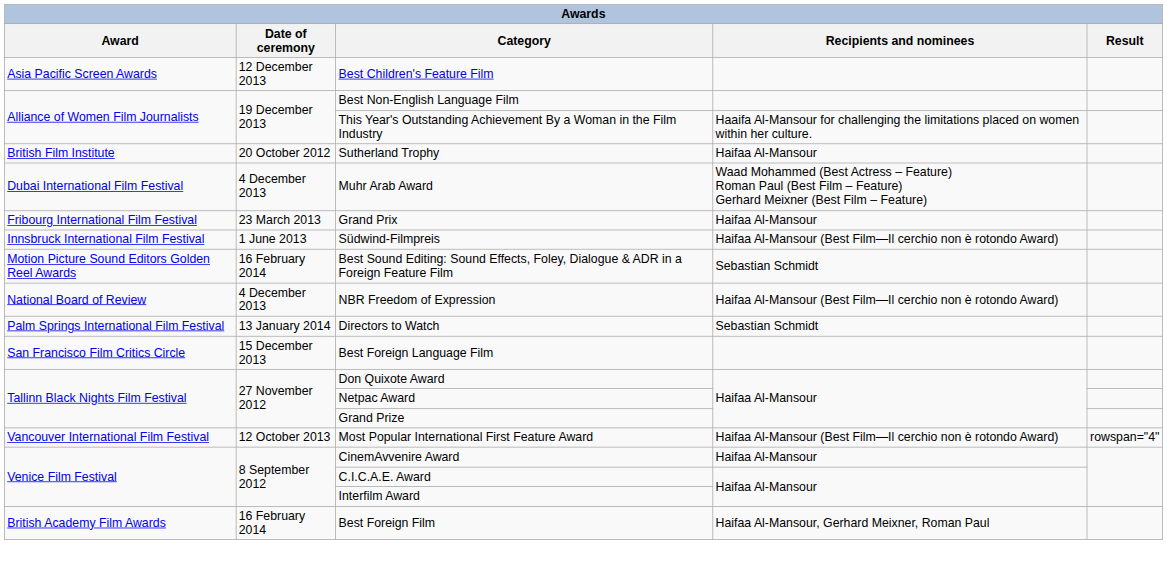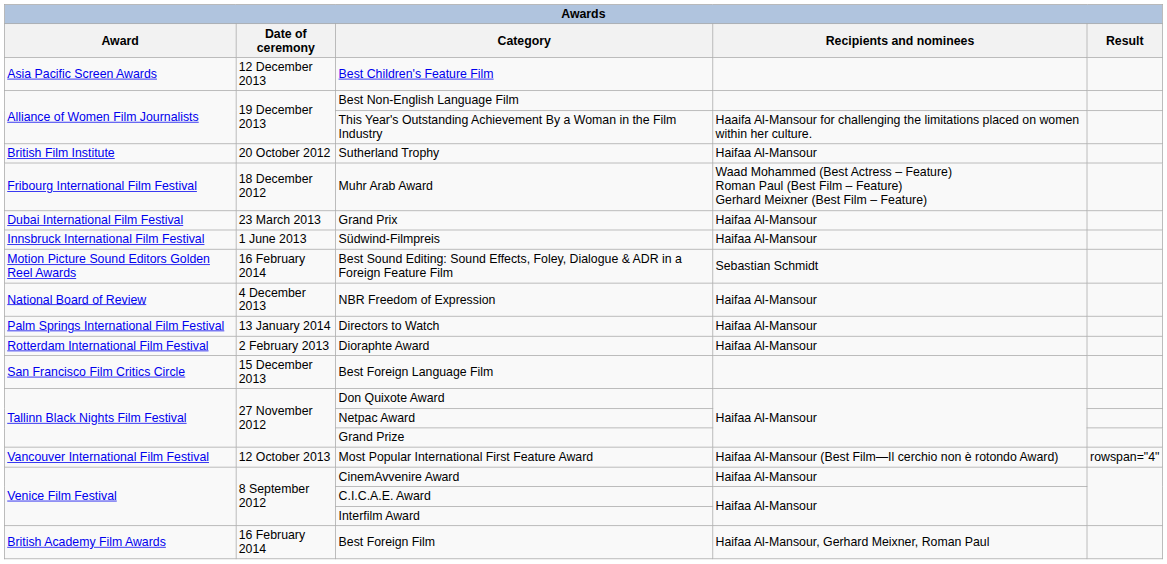(95, 186) Dubai International Film Festival -> (102, 186) Fribourg International Film Festival
(272, 186) 4 December 2013 -> (276, 186) 18 December 2012
(102, 220) Fribourg International Film Festival -> (95, 220) Dubai International Film Festival
(887, 239) Haifaa Al-Mansour (Best Film—Il cerchio non è rotondo Award) -> (766, 239) Haifaa Al-Mansour
(887, 299) Haifaa Al-Mansour (Best Film—Il cerchio non è rotondo Award) -> (766, 299) Haifaa Al-Mansour
(767, 326) Sebastian Schmidt -> (766, 326) Haifaa Al-Mansour
+ row: (384, 345)
